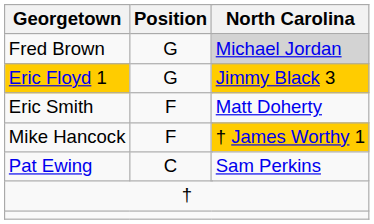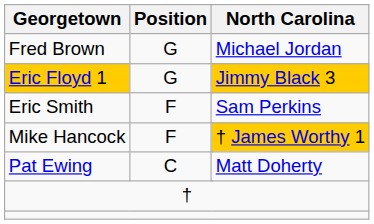(279, 48) lightgrey background -> (279, 48) no background
(269, 107) Matt Doherty -> (268, 107) Sam Perkins
(268, 166) Sam Perkins -> (269, 166) Matt Doherty
